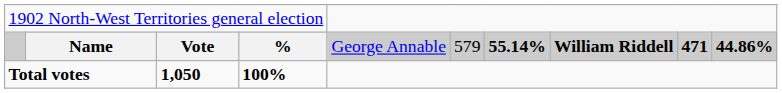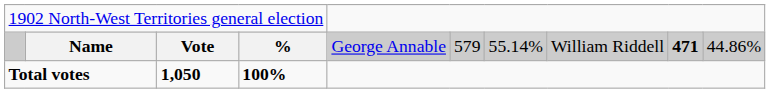(517, 46) bold -> (516, 46) normal
(614, 46) bold -> (608, 46) normal
(745, 46) bold -> (734, 46) normal
